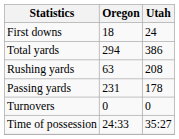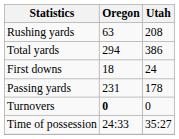rows swapped: (34, 32) <-> (41, 69)
(105, 106) normal -> (105, 106) bold
